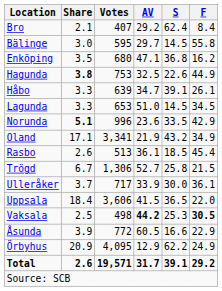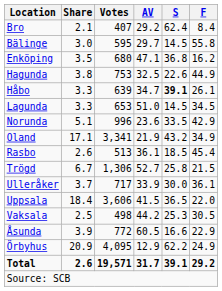(84, 75) bold -> (84, 75) normal
(176, 91) normal -> (176, 91) bold
(84, 122) bold -> (84, 122) normal
(148, 216) bold -> (148, 216) normal
(203, 216) bold -> (203, 216) normal
